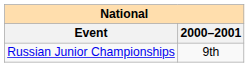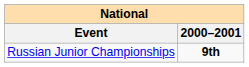(211, 52) normal -> (211, 52) bold
